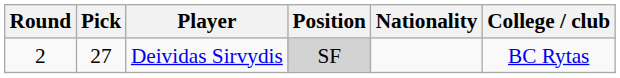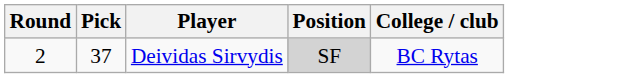- column: (427, 21)
(101, 55) 27 -> (101, 55) 37
